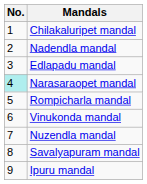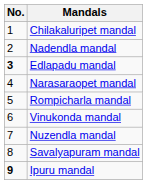(10, 65) normal -> (10, 65) bold
(10, 83) paleturquoise background -> (10, 83) no background
(10, 170) normal -> (10, 170) bold
